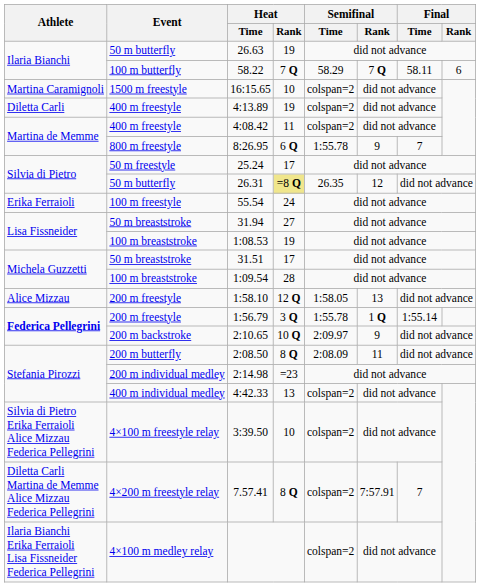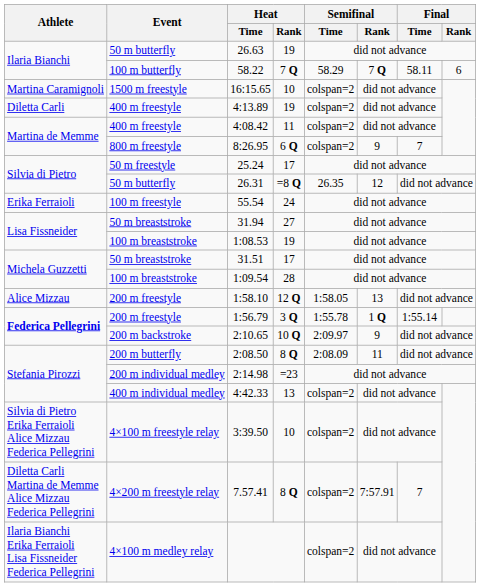(331, 146) 1:55.78 -> (331, 146) colspan=2
(289, 184) khaki background -> (289, 184) no background
